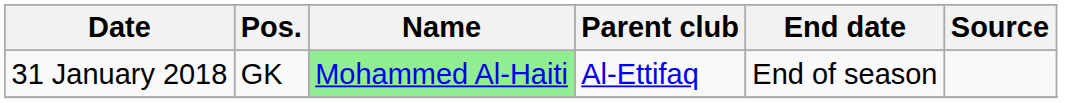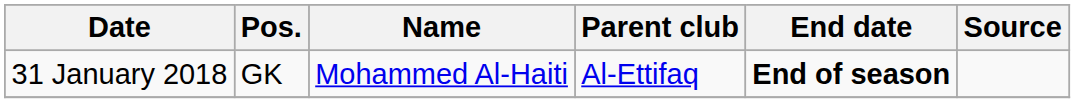(442, 73) lightgreen background -> (442, 73) no background
(845, 73) normal -> (851, 73) bold
